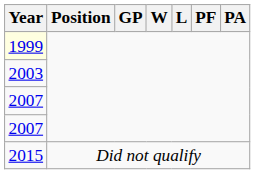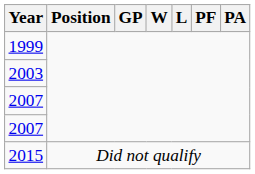(26, 45) lightyellow background -> (26, 45) no background
